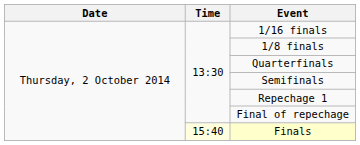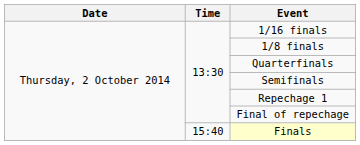(208, 132) lightyellow background -> (208, 132) no background
